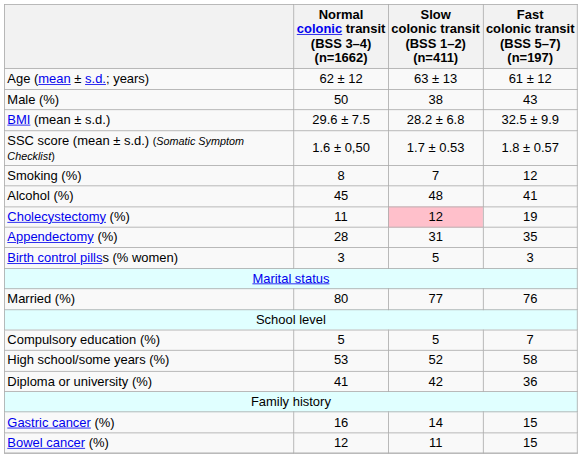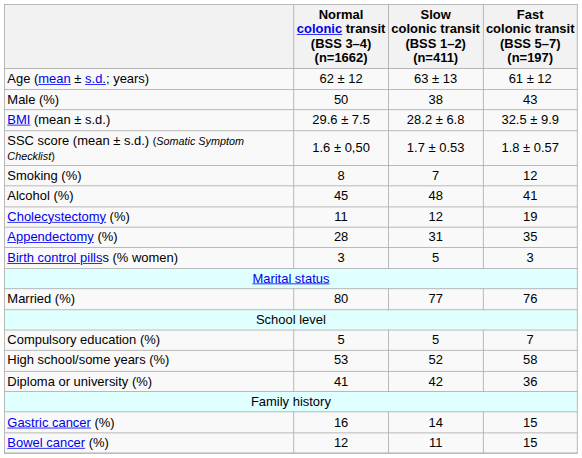(436, 216) pink background -> (436, 216) no background
